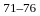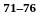(20, 8) normal -> (20, 8) bold
